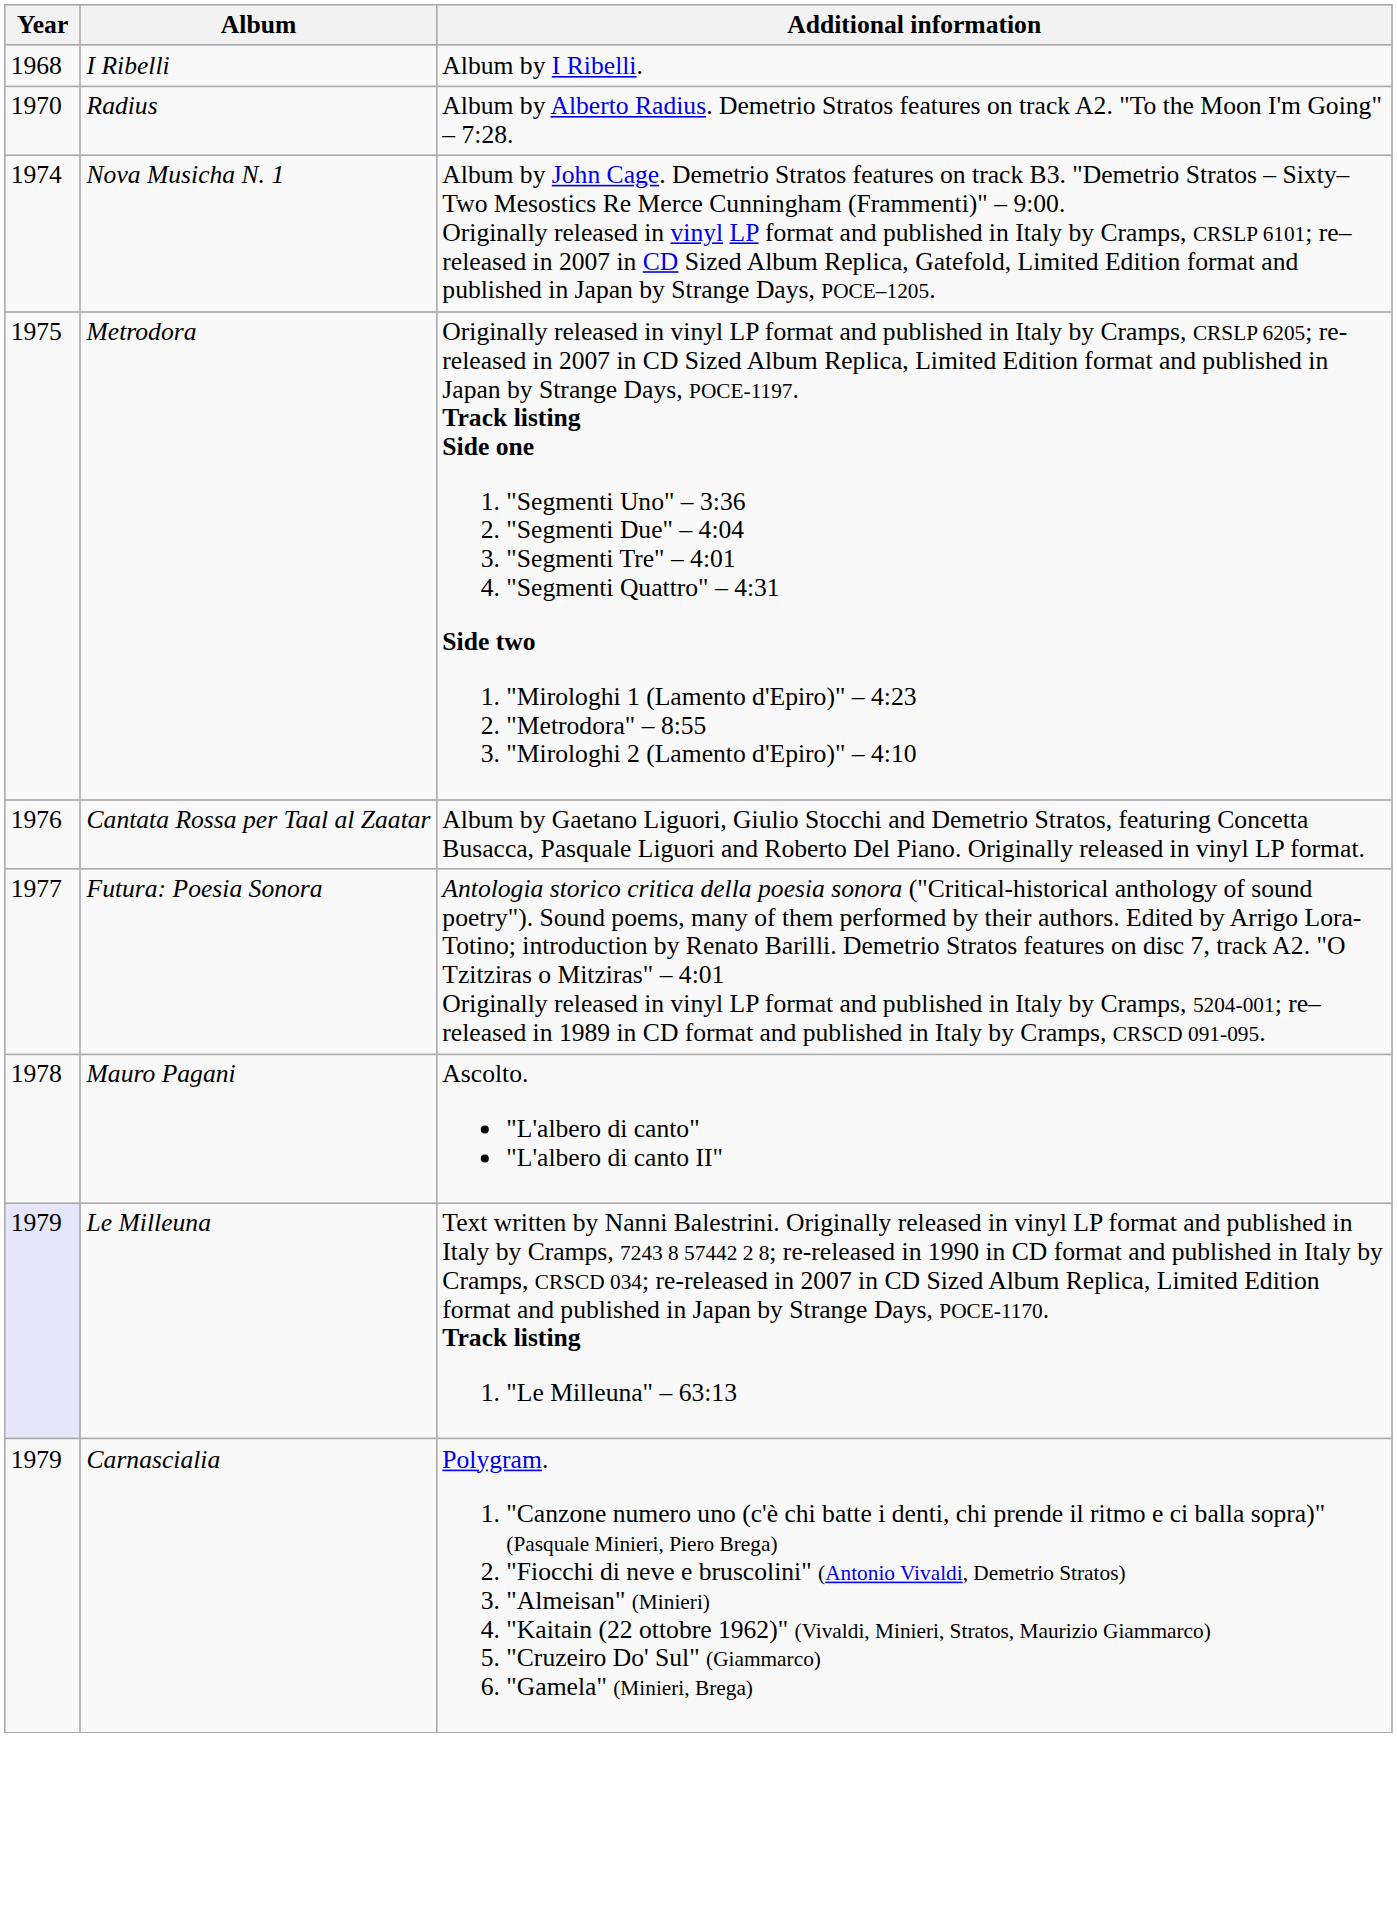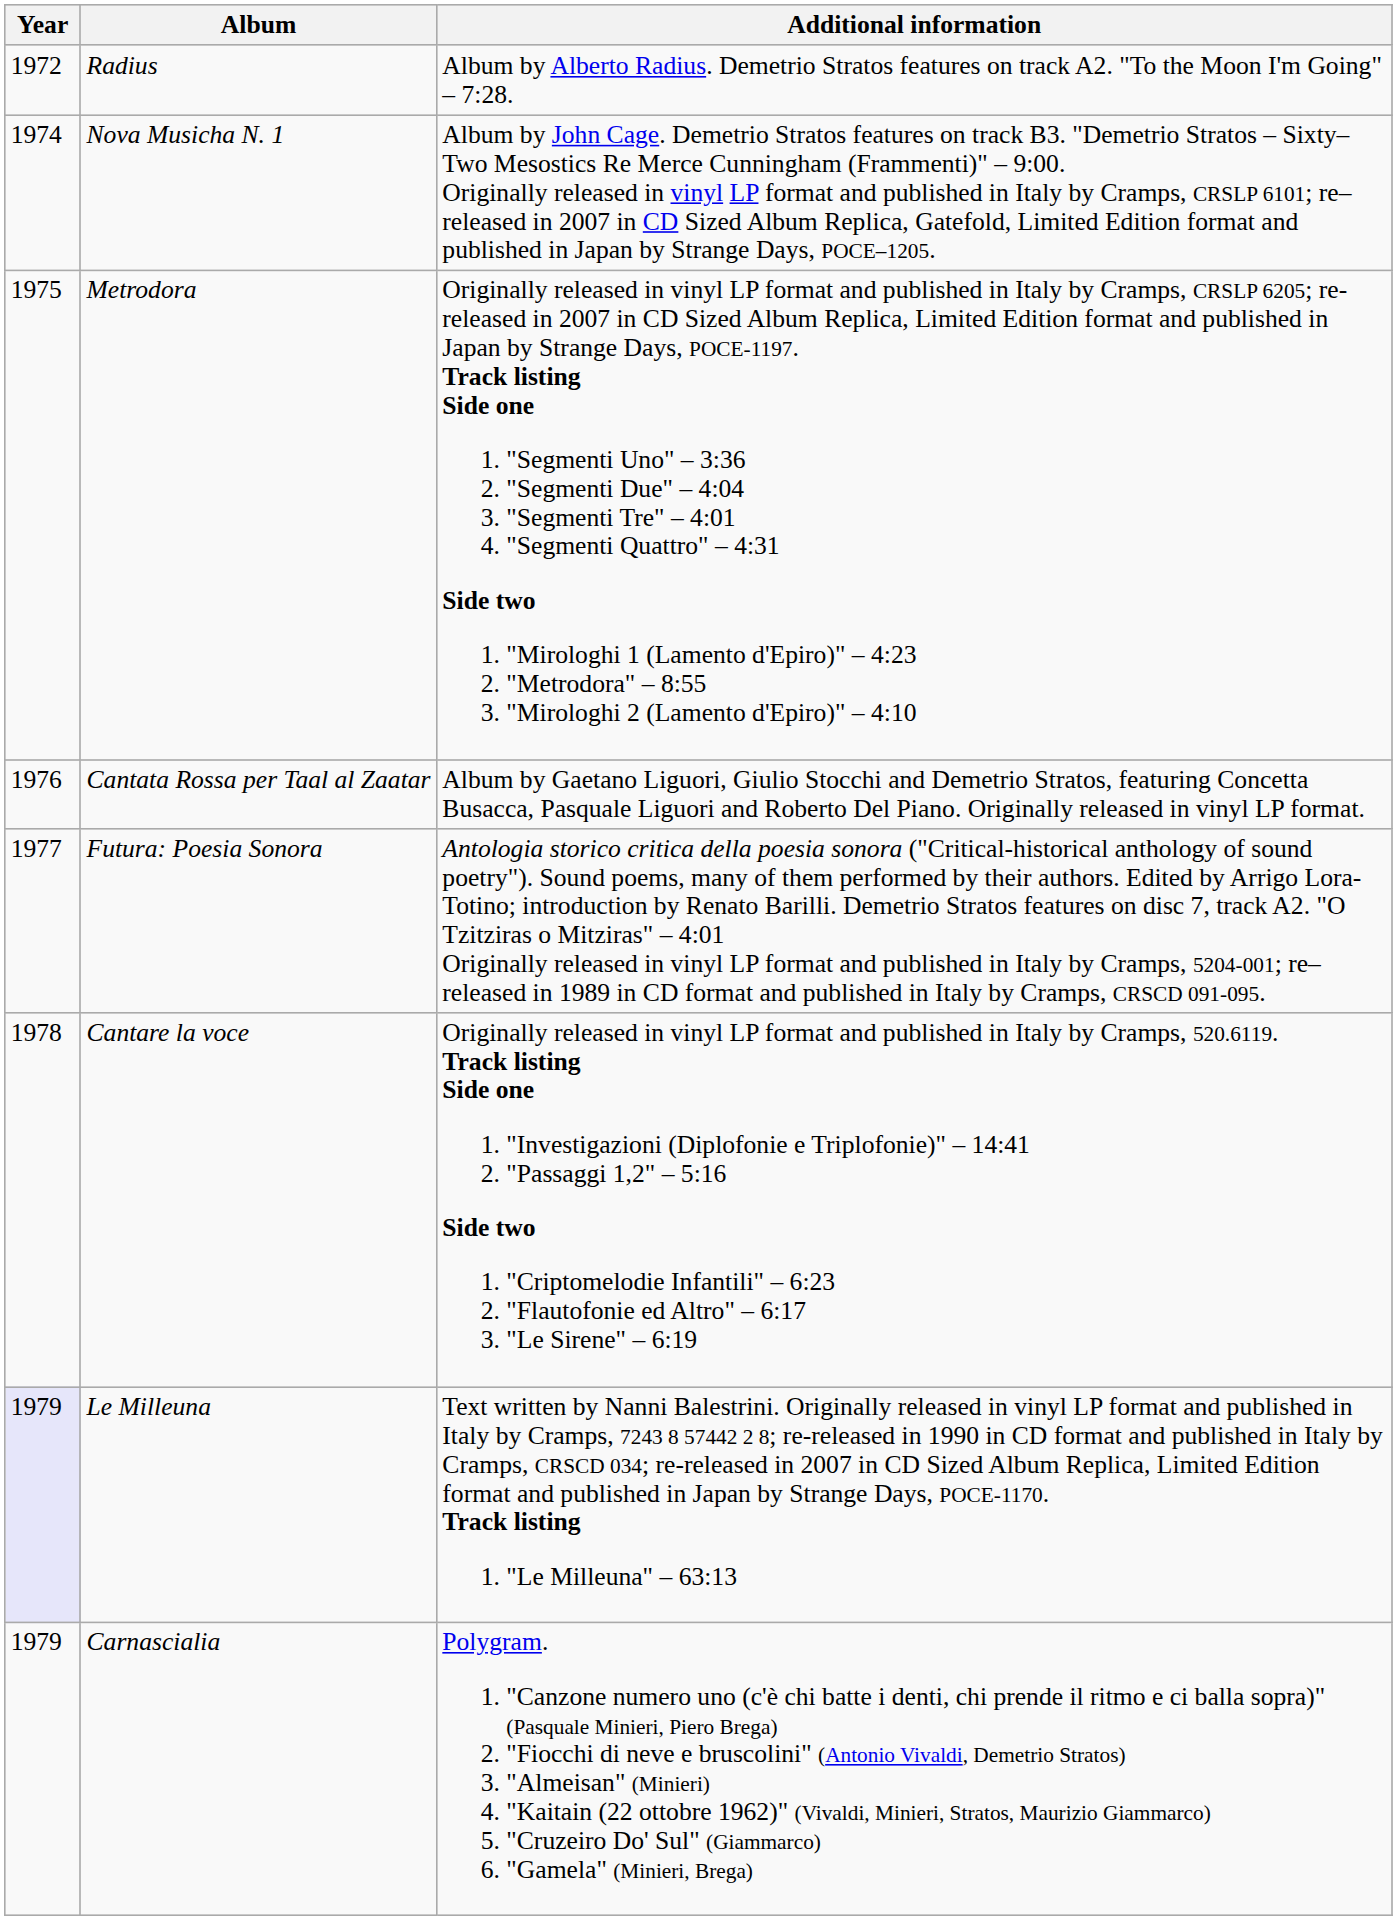- row: (128, 65)
(36, 106) 1970 -> (36, 65) 1972
+ row: (168, 1033)
- row: (161, 1073)
